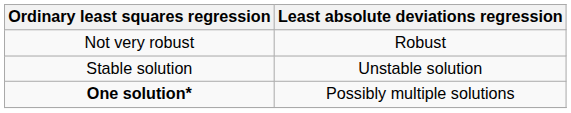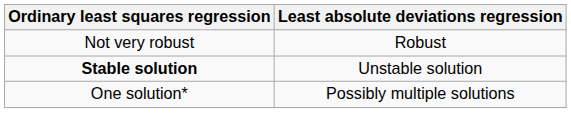(139, 68) normal -> (139, 68) bold
(139, 94) bold -> (139, 94) normal
